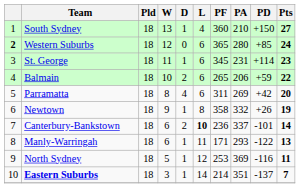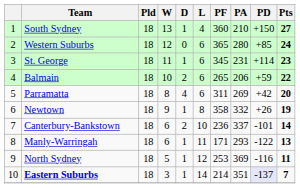(13, 45) bold -> (13, 45) normal
(202, 126) bold -> (202, 126) normal
(264, 175) no background -> (264, 175) lavender background
